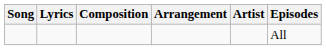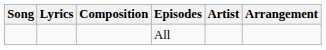columns swapped: (191, 14) <-> (294, 14)
